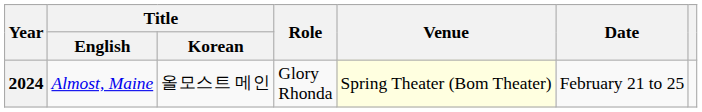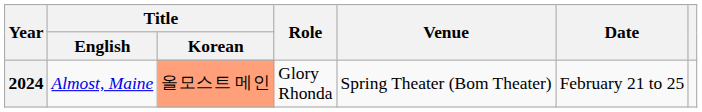(216, 82) no background -> (216, 82) lightsalmon background
(446, 83) lightyellow background -> (446, 83) no background
